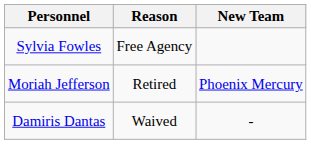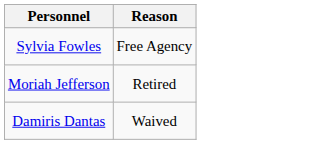- column: (251, 16)
